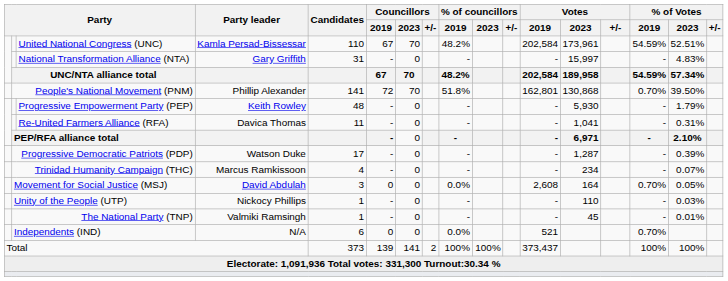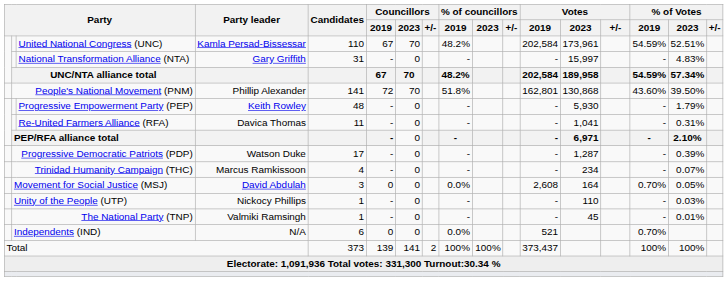(652, 91) 0.70% -> (649, 91) 43.60%
